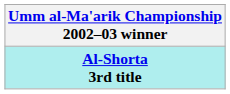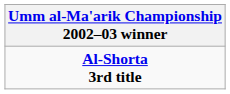(115, 67) paleturquoise background -> (115, 67) no background
